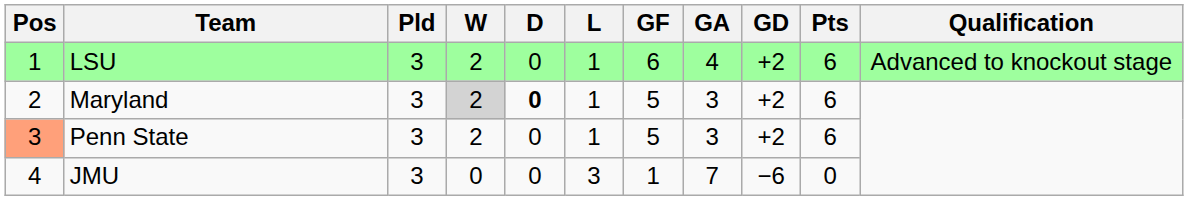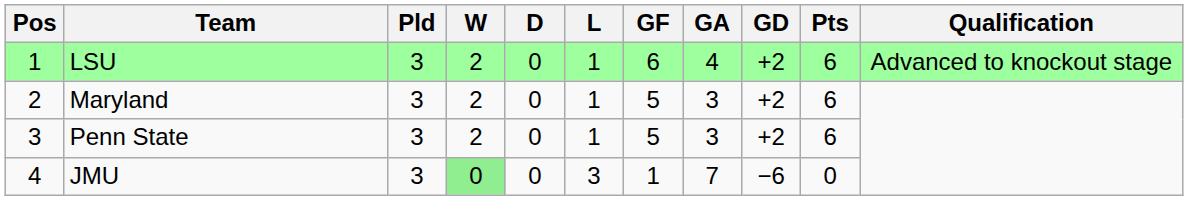(476, 99) lightgrey background -> (476, 99) no background
(535, 99) bold -> (535, 99) normal
(35, 137) lightsalmon background -> (35, 137) no background
(476, 175) no background -> (476, 175) lightgreen background
